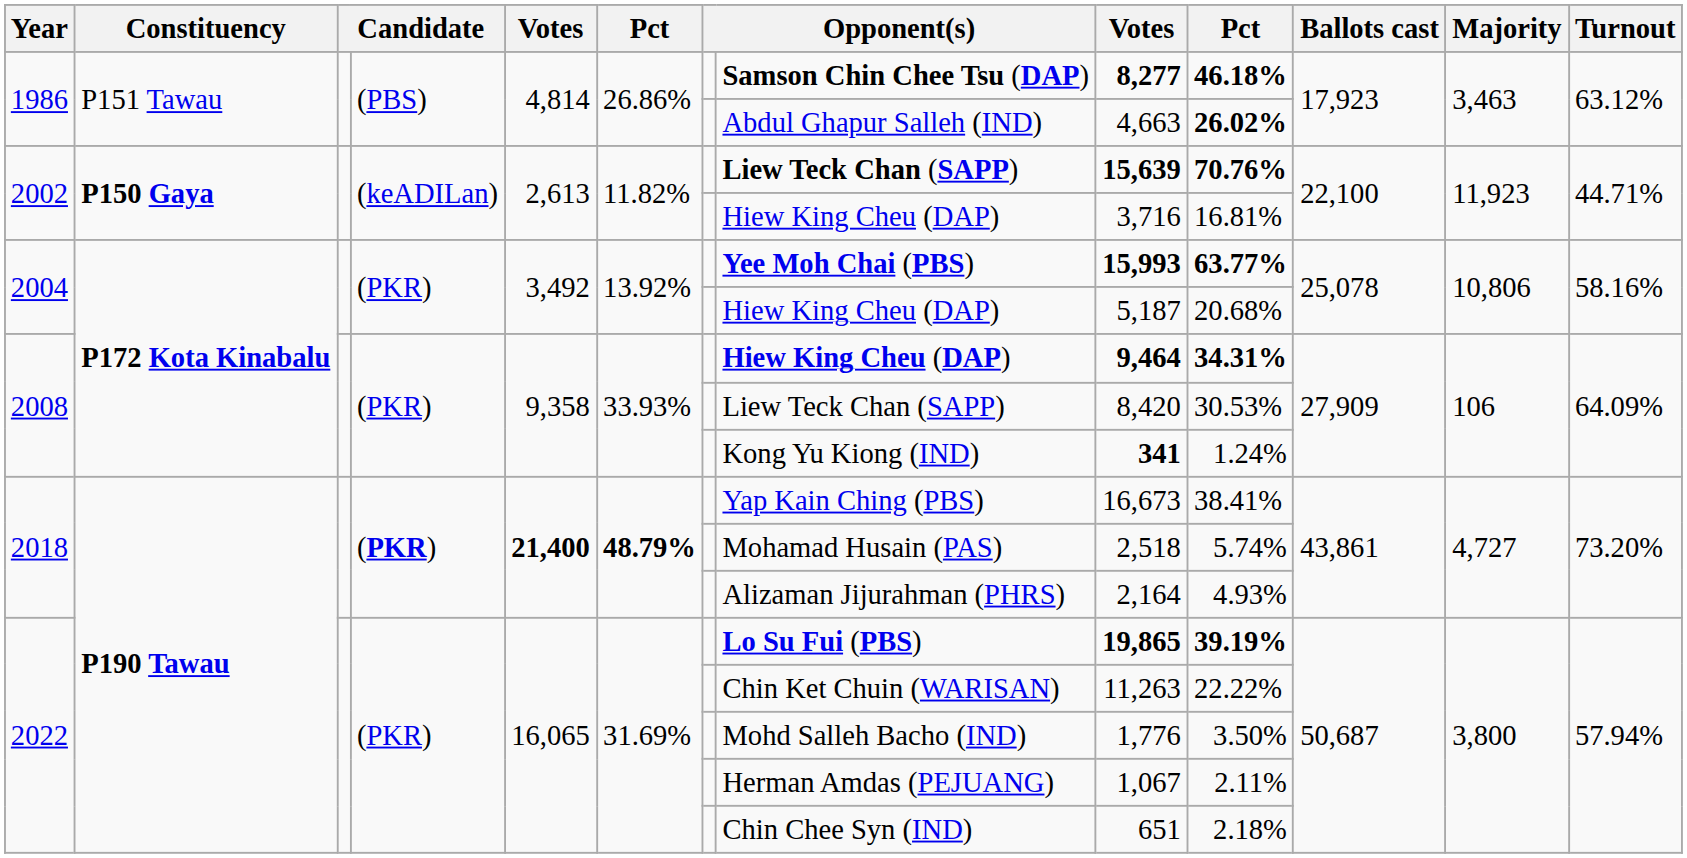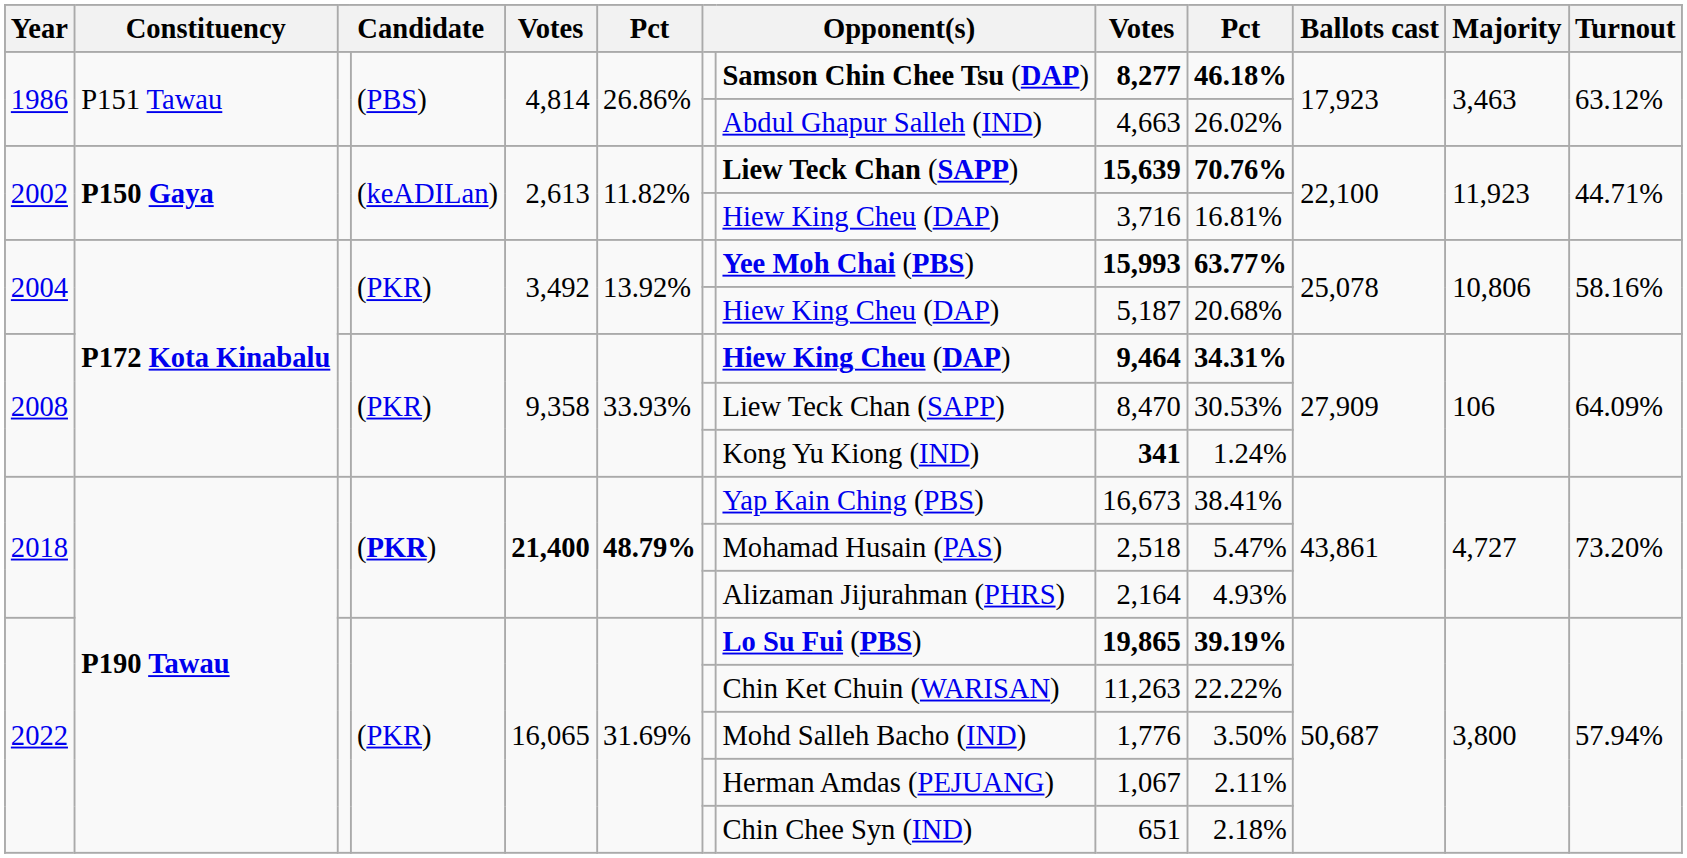(1240, 122) bold -> (1238, 122) normal
(1149, 404) 8,420 -> (1149, 404) 8,470
(1250, 546) 5.74% -> (1250, 546) 5.47%
